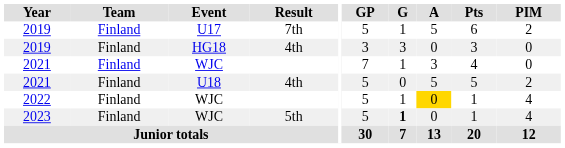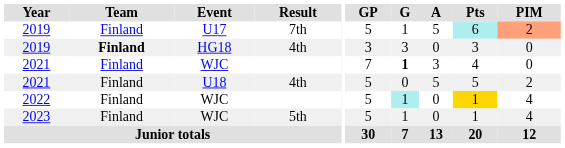(474, 30) no background -> (475, 30) paleturquoise background
(529, 30) no background -> (529, 30) lightsalmon background
(119, 47) normal -> (122, 47) bold
(403, 64) normal -> (405, 64) bold
(403, 99) no background -> (405, 99) paleturquoise background
(434, 99) gold background -> (436, 99) no background
(474, 99) no background -> (475, 99) gold background
(403, 117) bold -> (405, 117) normal
